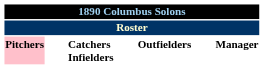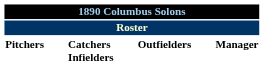(25, 44) pink background -> (25, 44) no background
